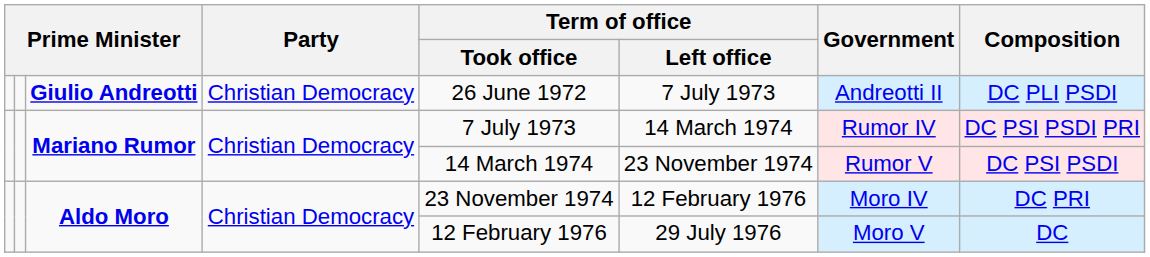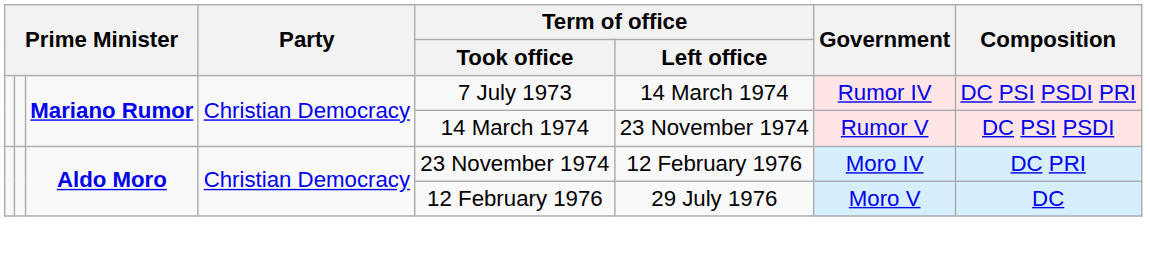- row: (10, 93)
